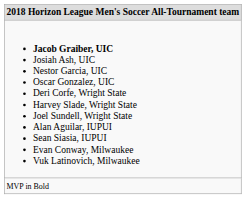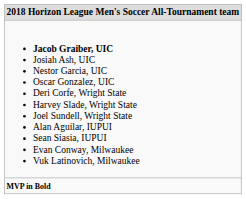(28, 187) normal -> (29, 186) bold
